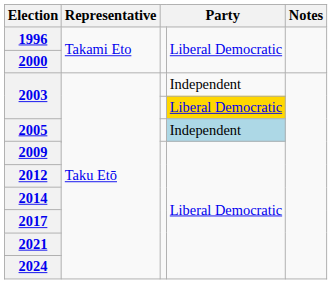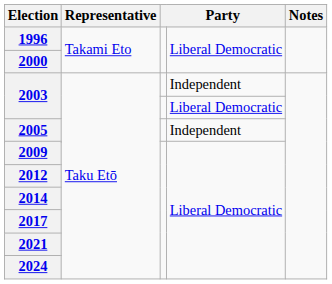(226, 107) gold background -> (226, 107) no background
(205, 130) lightblue background -> (205, 130) no background
